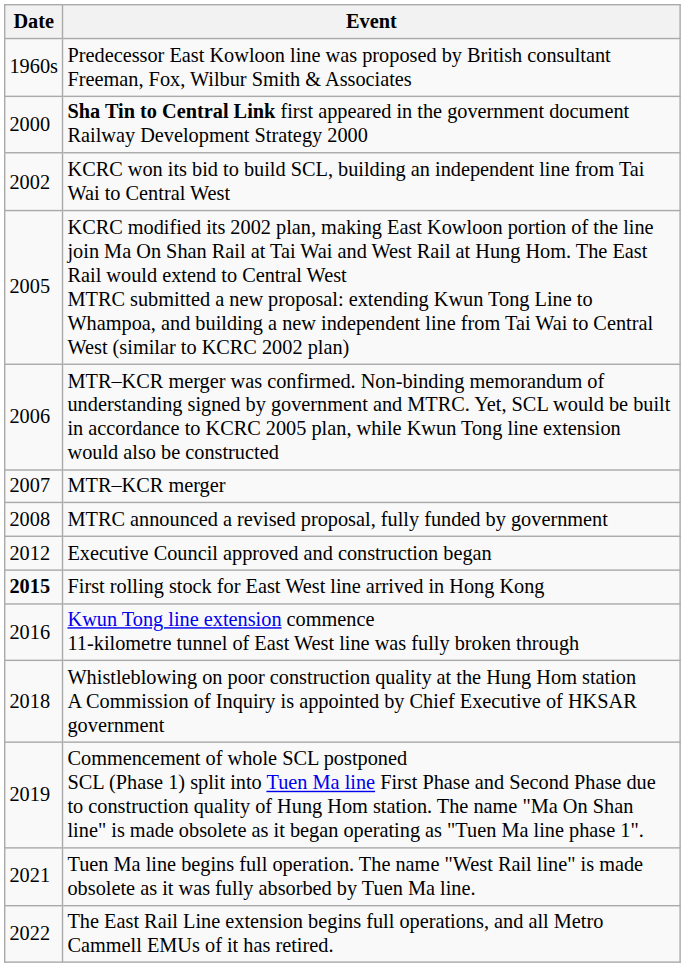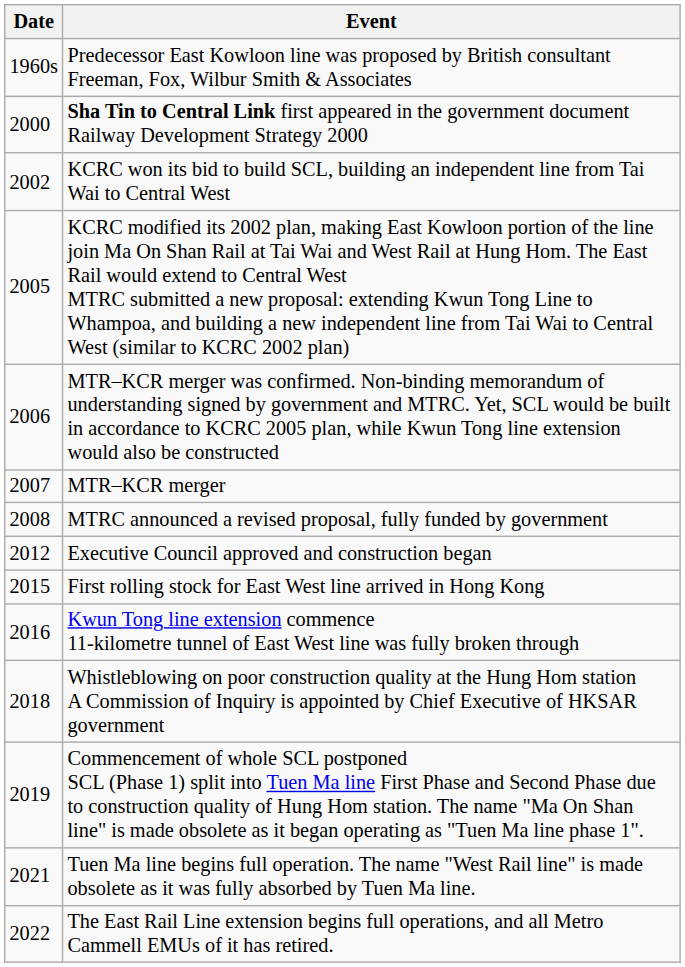(30, 586) bold -> (30, 586) normal
